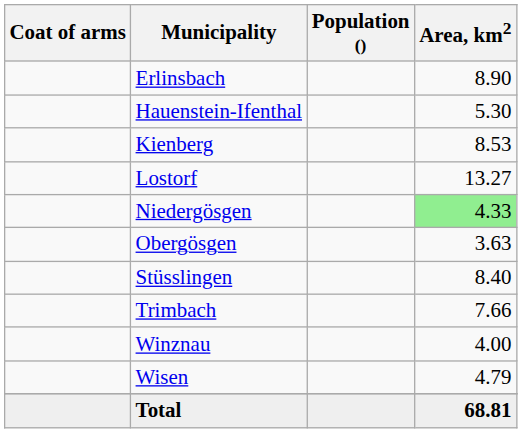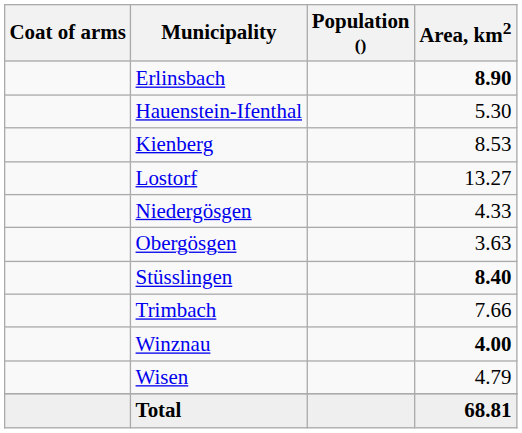(493, 77) normal -> (493, 77) bold
(493, 210) lightgreen background -> (493, 210) no background
(493, 277) normal -> (493, 277) bold
(493, 343) normal -> (493, 343) bold
